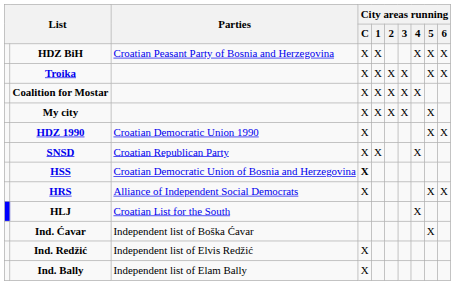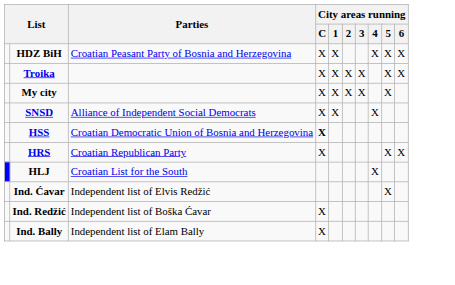- row: (60, 93)
- row: (60, 132)
(171, 152) Croatian Republican Party -> (163, 112) Alliance of Independent Social Democrats
(206, 191) Alliance of Independent Social Democrats -> (128, 152) Croatian Republican Party
(184, 231) Independent list of Boška Ćavar -> (141, 191) Independent list of Elvis Redžić
(183, 250) Independent list of Elvis Redžić -> (141, 211) Independent list of Boška Ćavar
